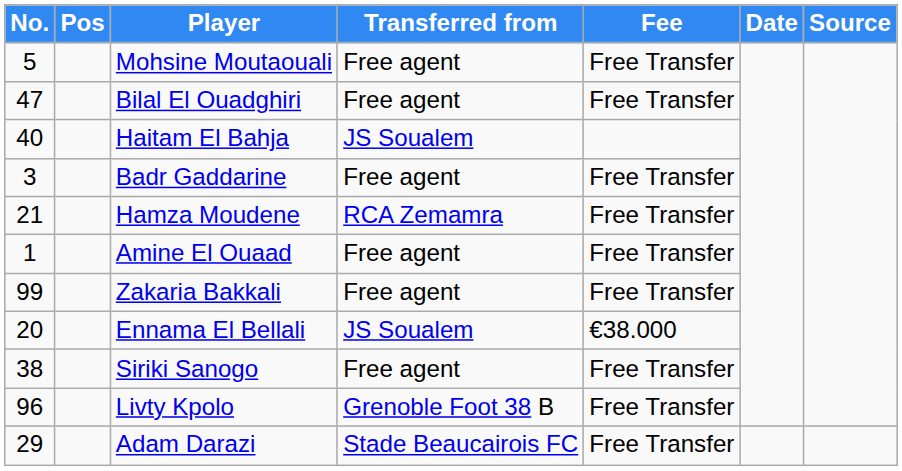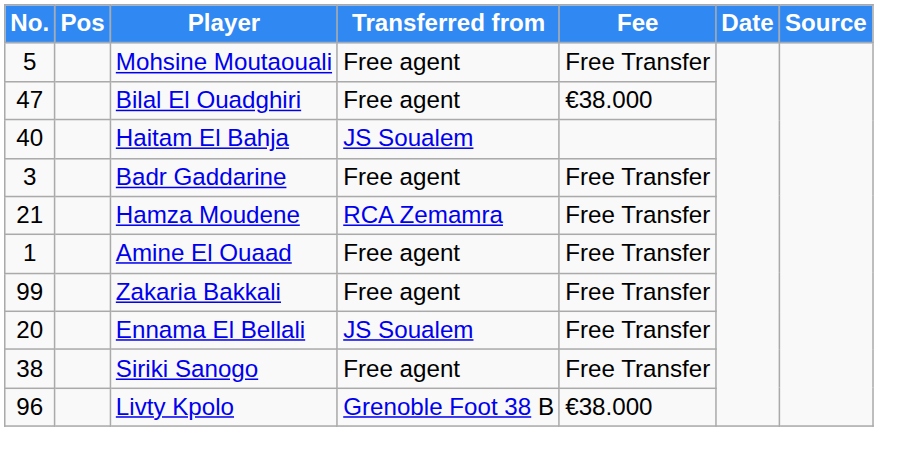(662, 100) Free Transfer -> (609, 100) €38.000
(633, 330) €38.000 -> (638, 330) Free Transfer
(662, 406) Free Transfer -> (609, 406) €38.000
- row: (186, 445)
